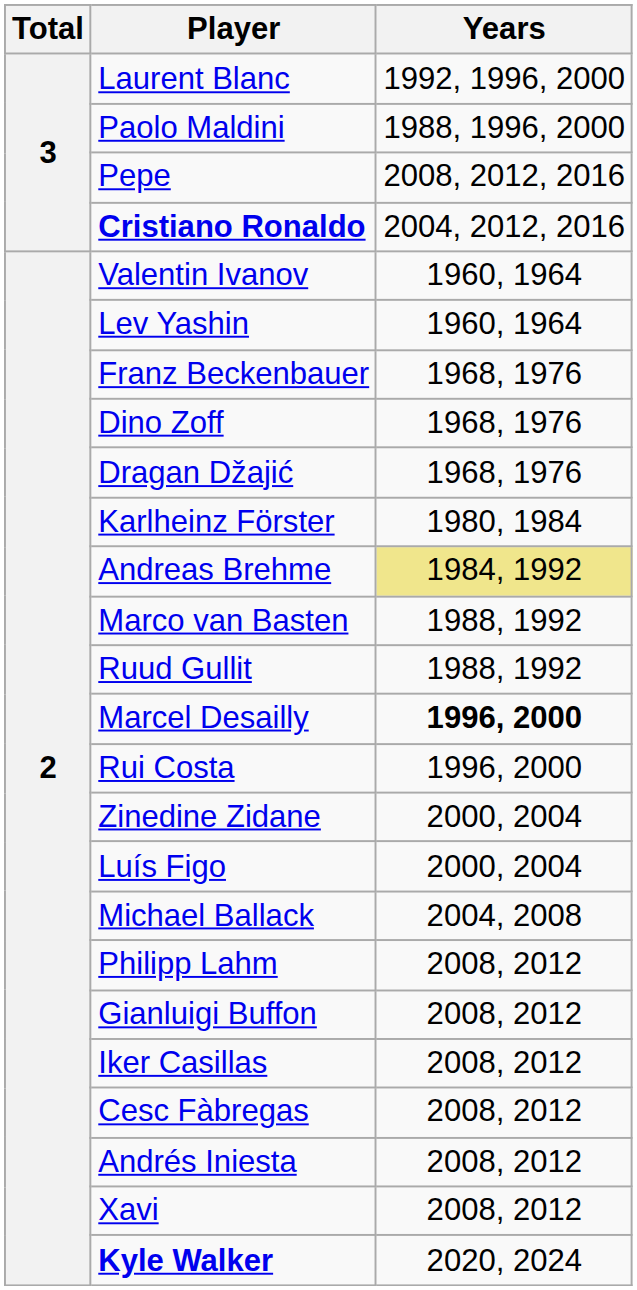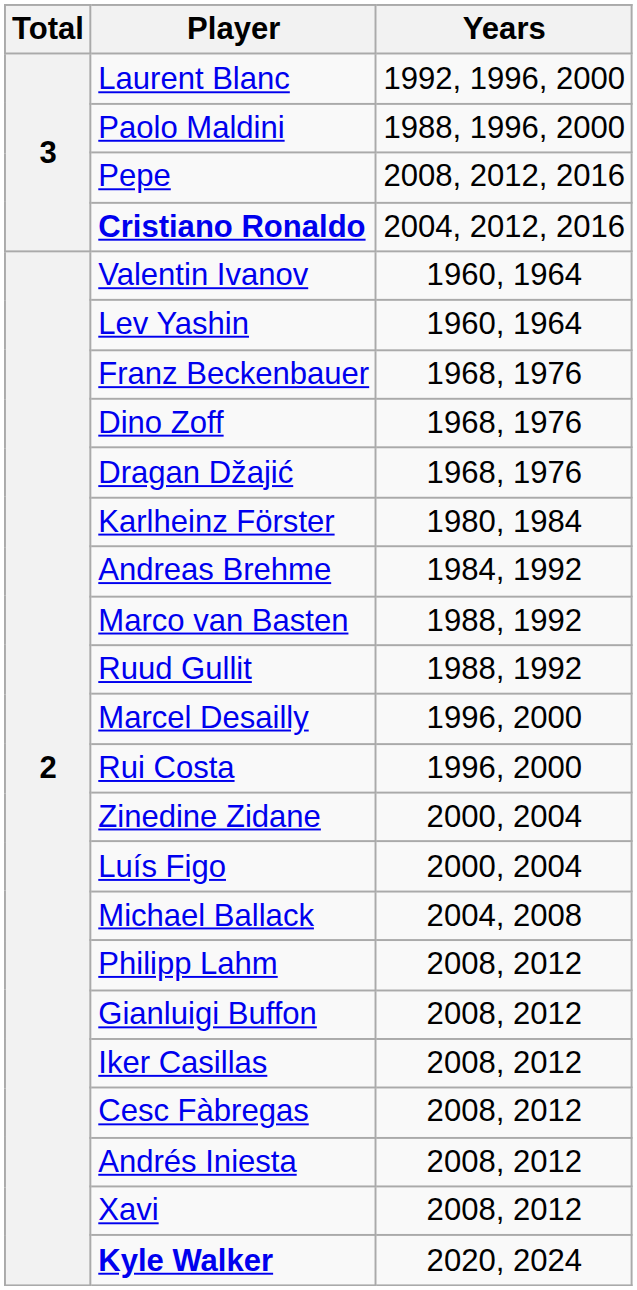(504, 570) khaki background -> (504, 570) no background
(504, 718) bold -> (504, 718) normal
